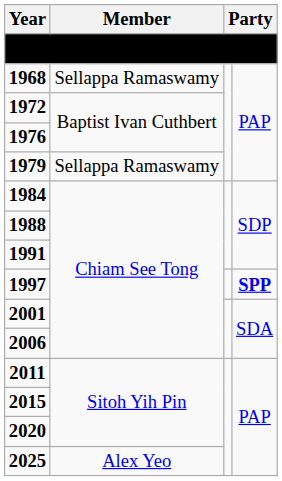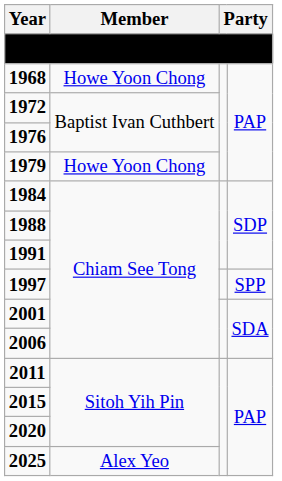(137, 78) Sellappa Ramaswamy -> (134, 78) Howe Yoon Chong
(137, 166) Sellappa Ramaswamy -> (134, 166) Howe Yoon Chong
(255, 284) bold -> (250, 284) normal
